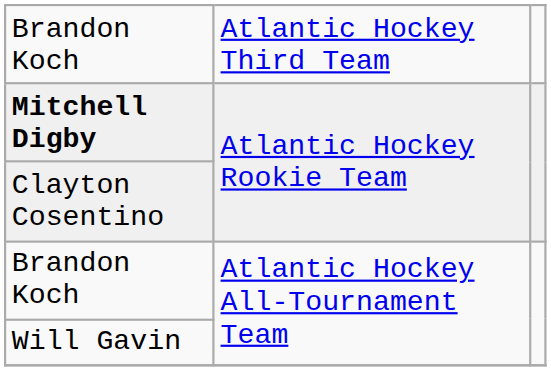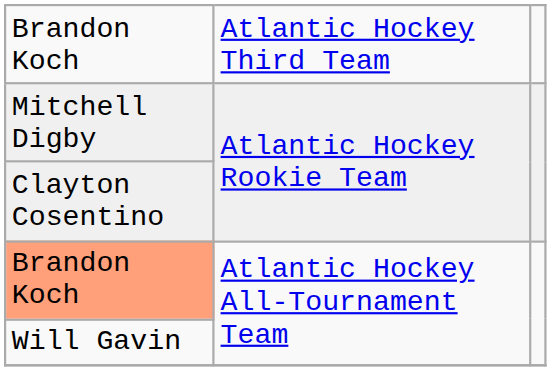(80, 123) bold -> (80, 123) normal
(71, 280) no background -> (71, 280) lightsalmon background
